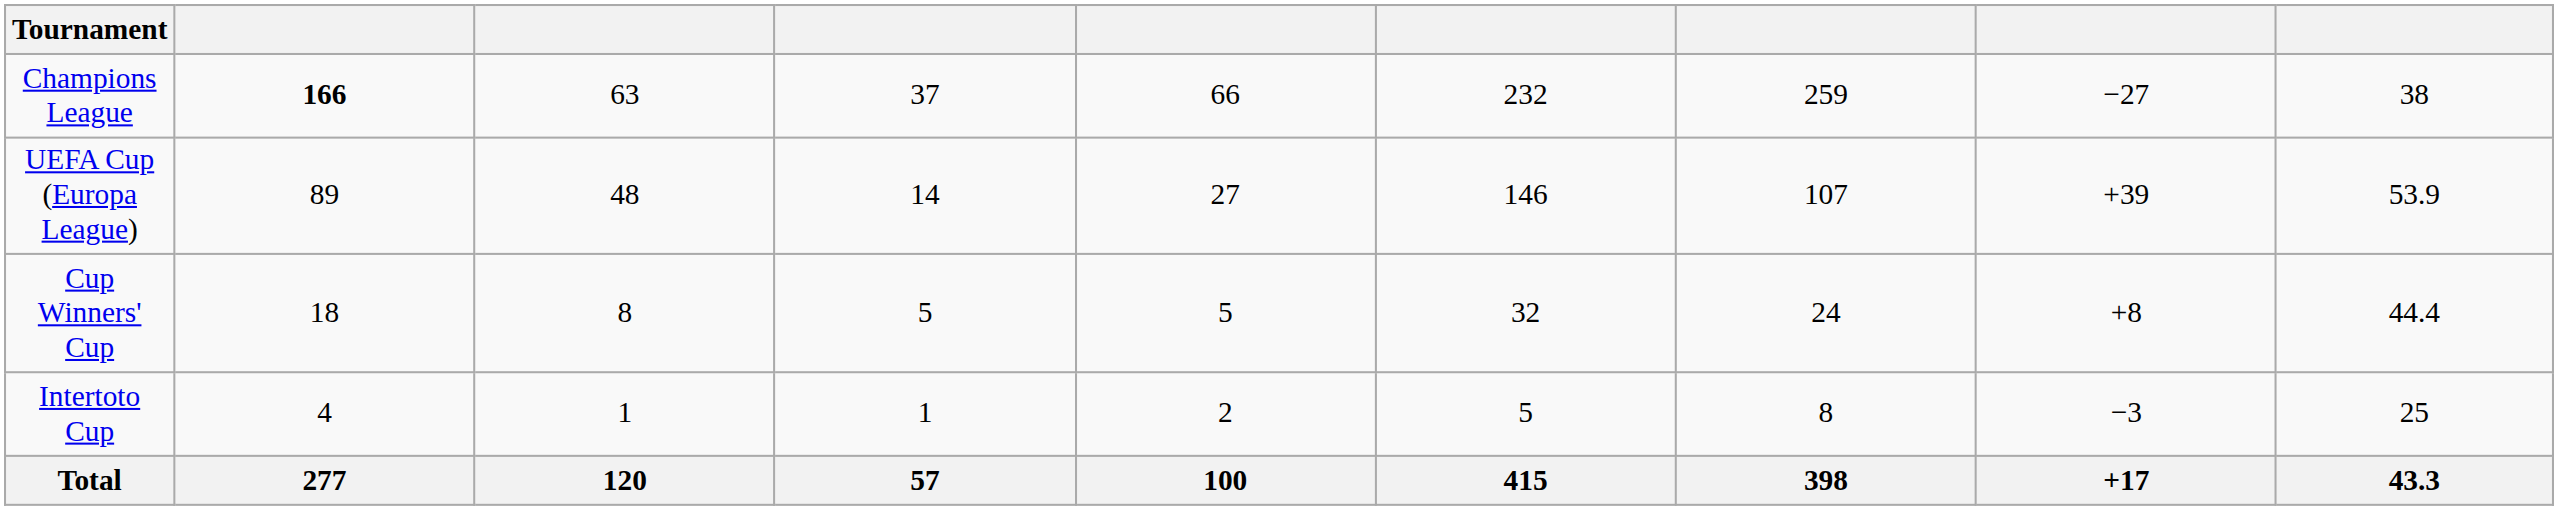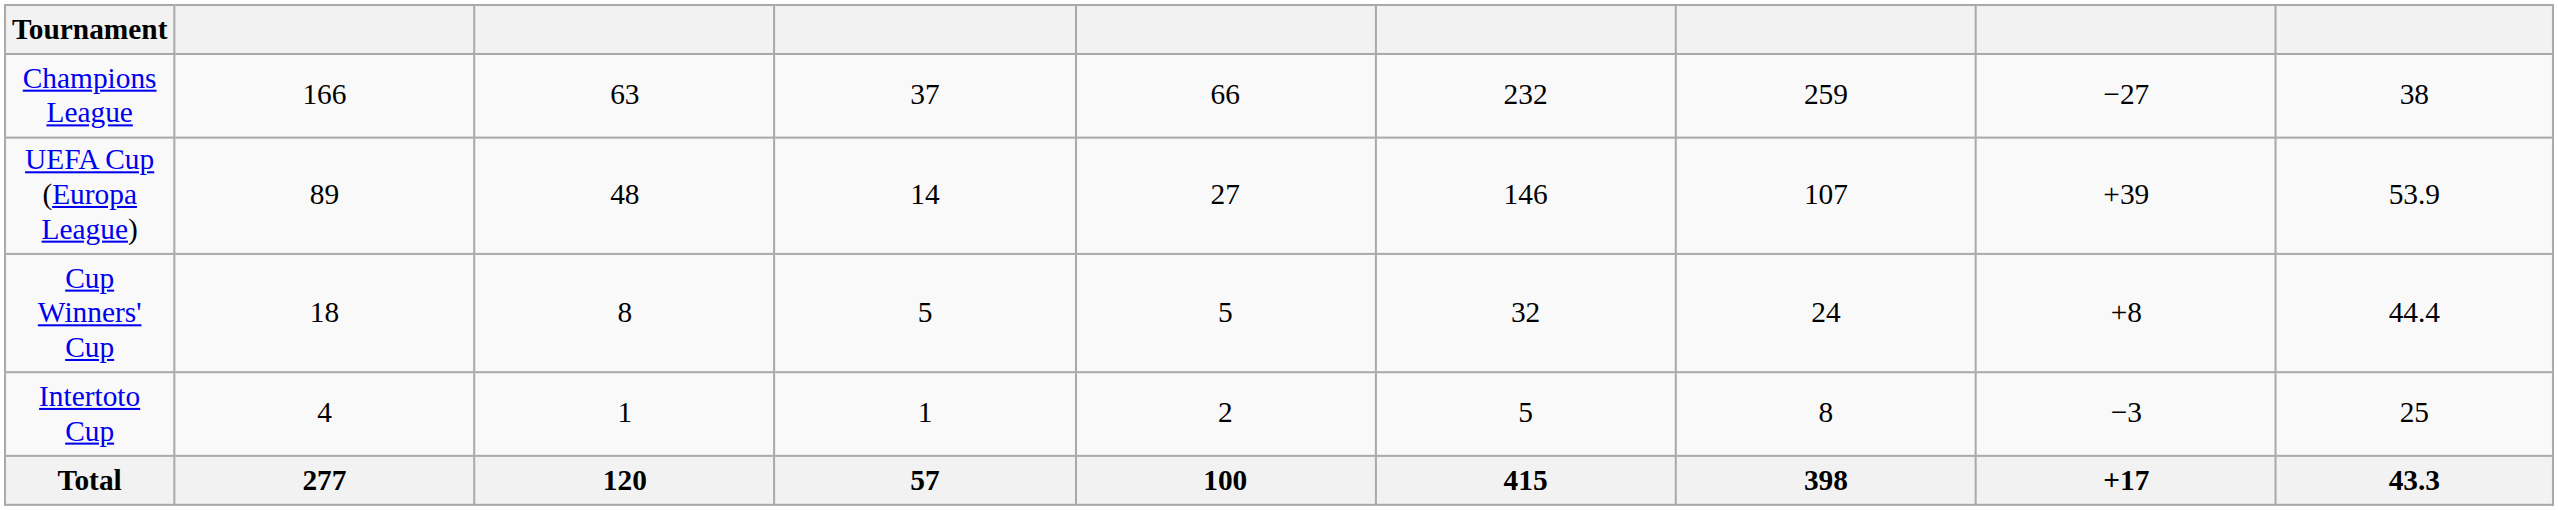(324, 94) bold -> (324, 94) normal
